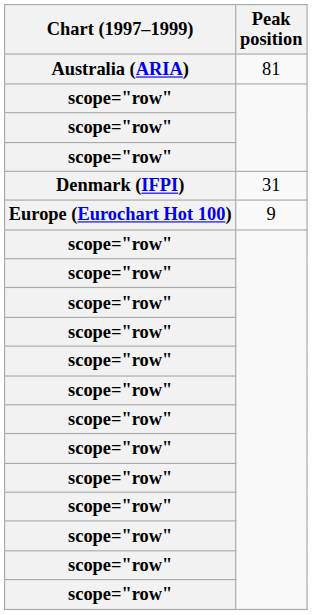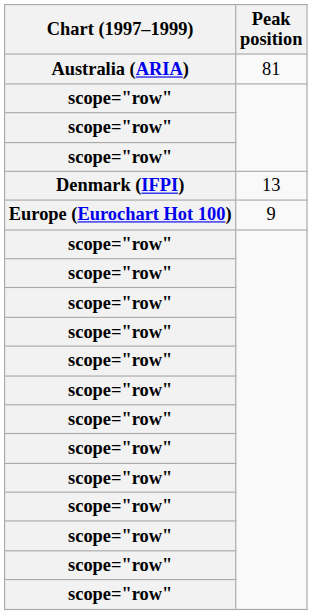(271, 185) 31 -> (271, 185) 13
